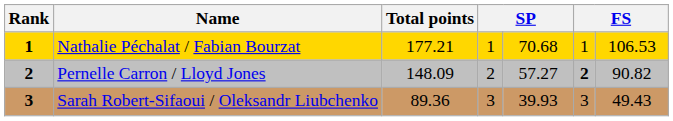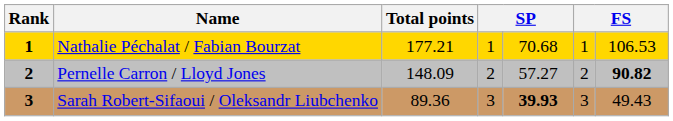(584, 73) bold -> (584, 73) normal
(632, 73) normal -> (632, 73) bold
(538, 101) normal -> (538, 101) bold
